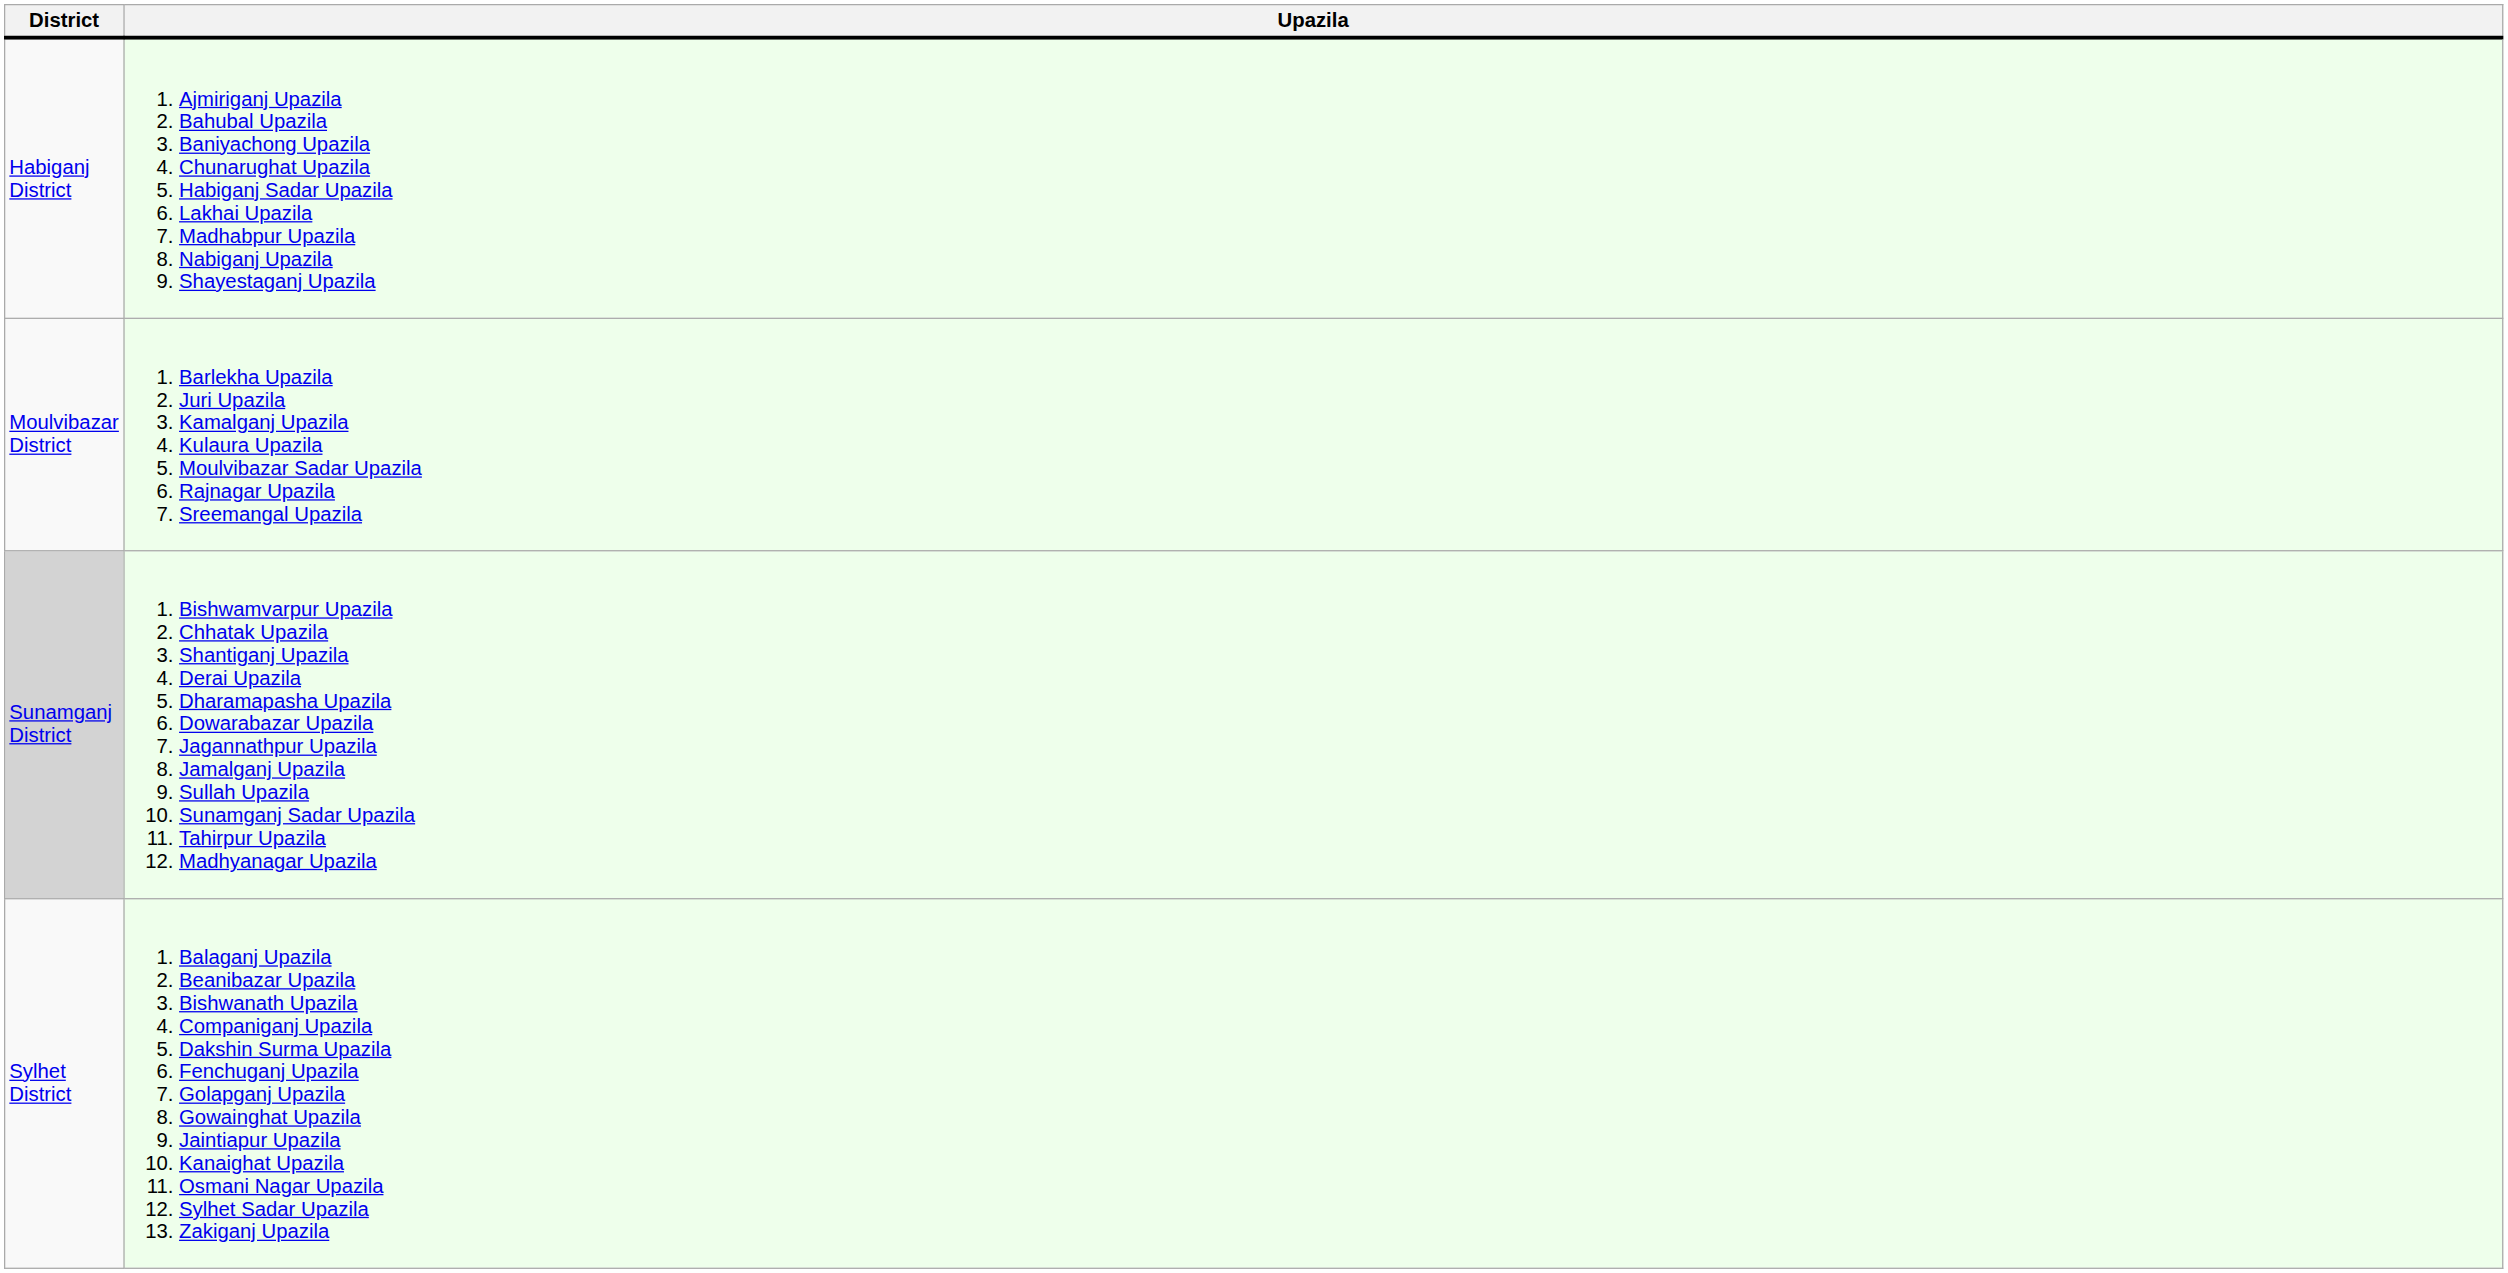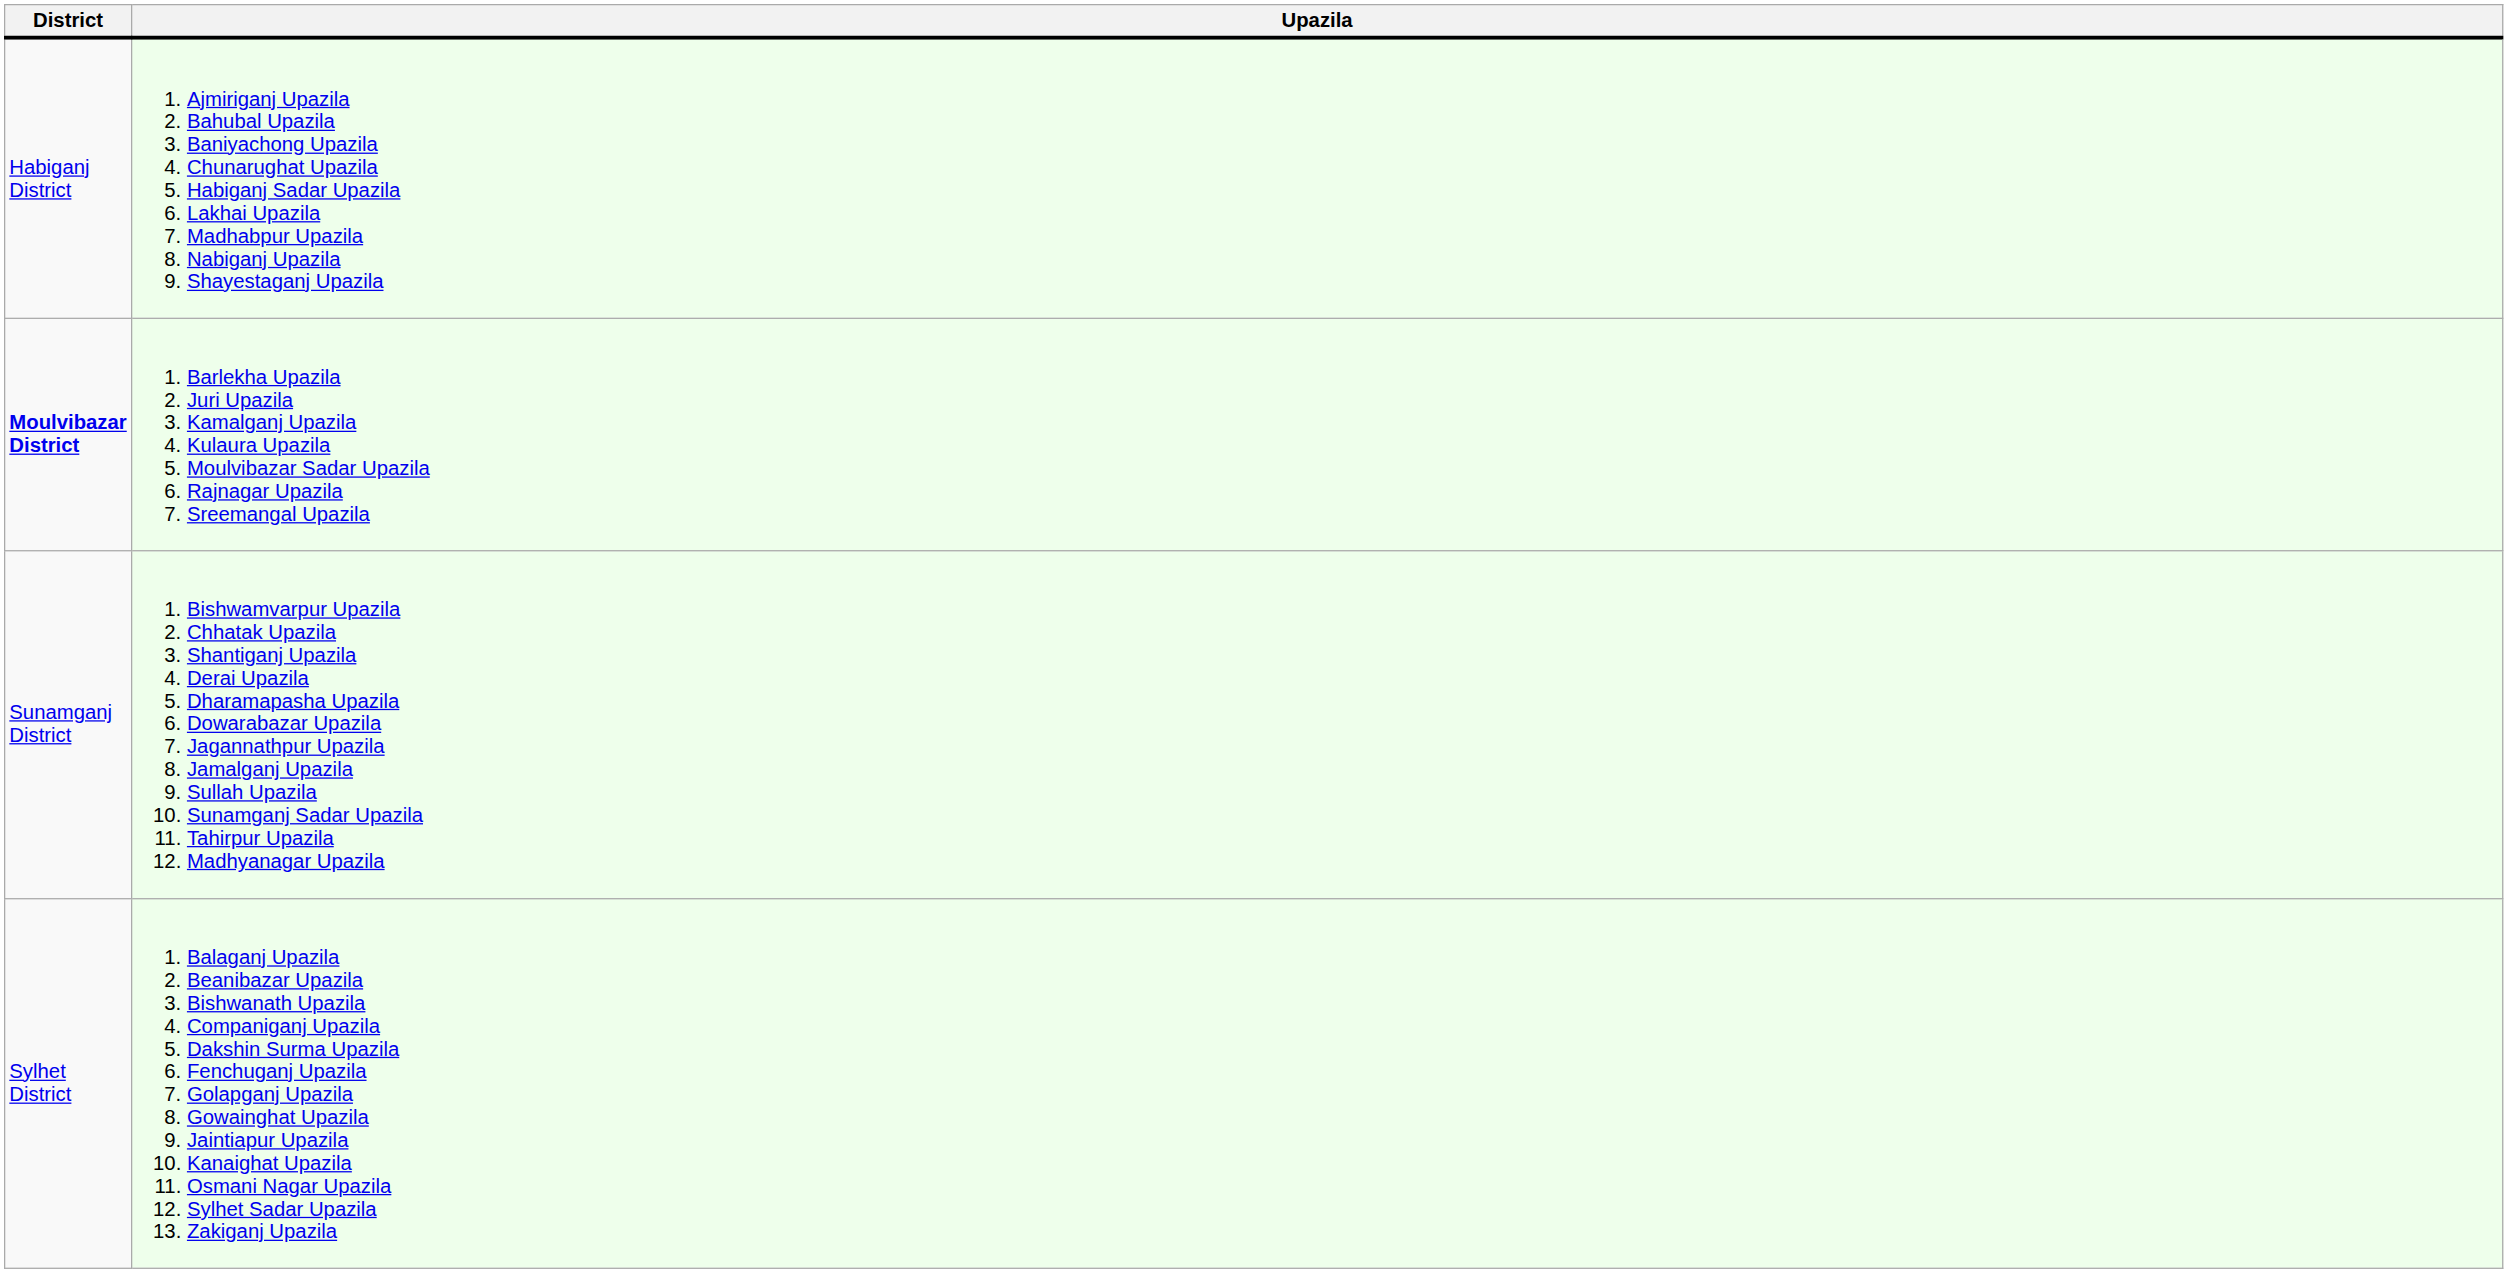(64, 434) normal -> (68, 434) bold
(61, 724) lightgrey background -> (61, 724) no background
